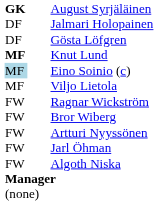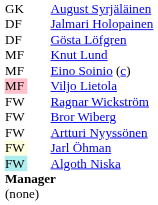(15, 8) bold -> (14, 8) normal
(15, 55) bold -> (14, 55) normal
(14, 70) lightblue background -> (14, 70) no background
(14, 86) no background -> (14, 86) pink background
(15, 148) no background -> (15, 148) lightyellow background
(15, 163) no background -> (15, 163) paleturquoise background
